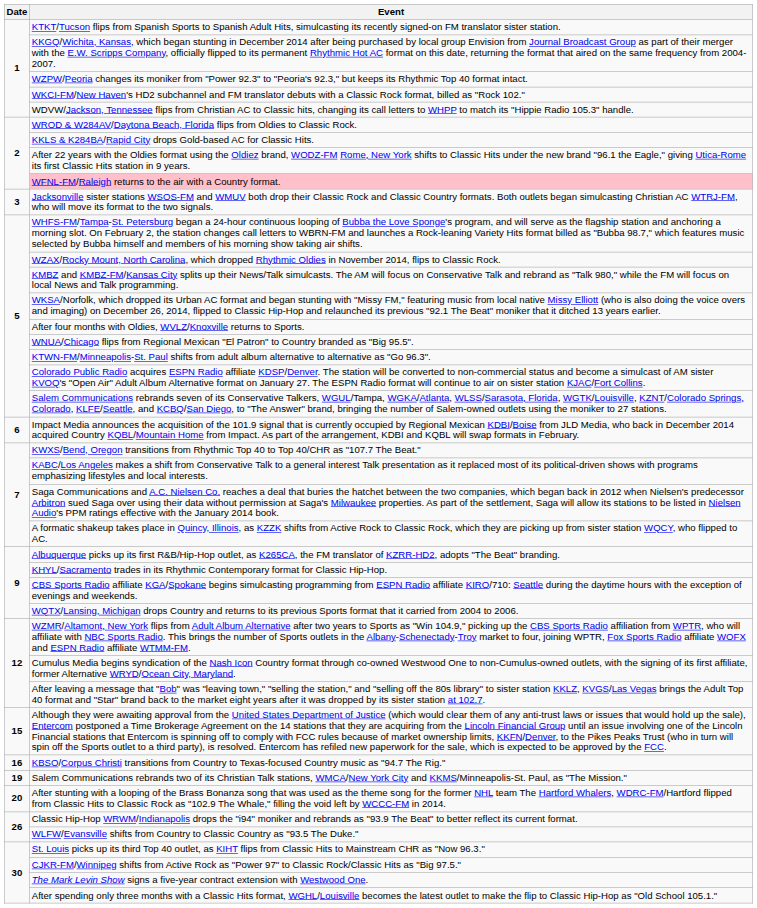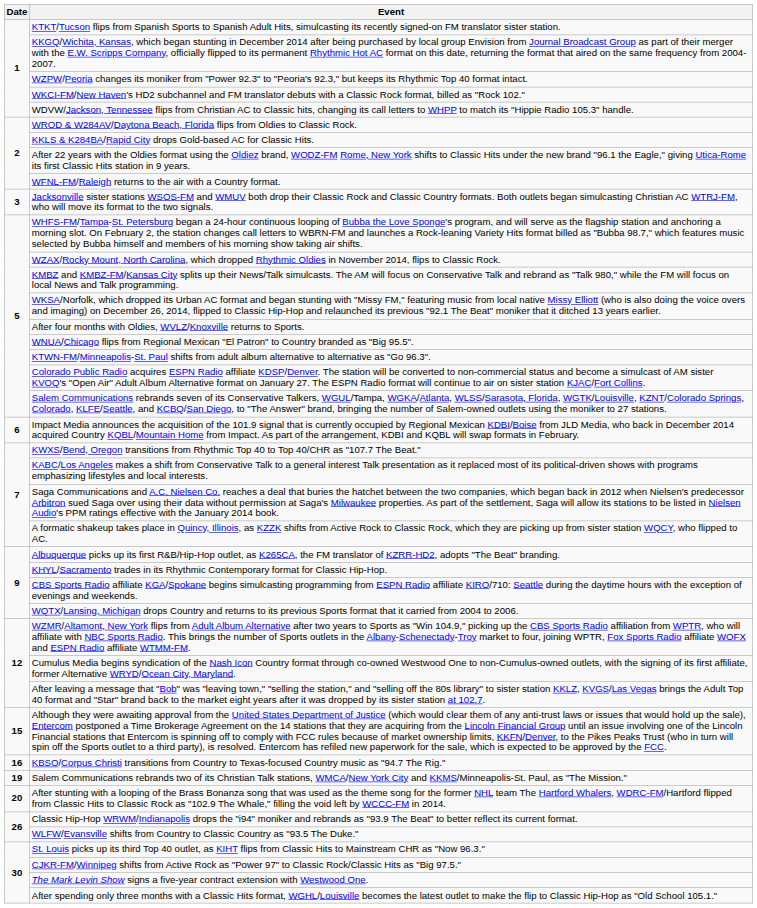(156, 181) pink background -> (156, 181) no background
